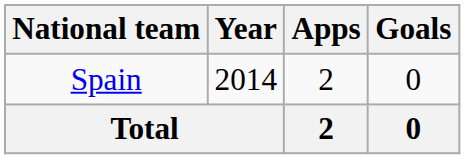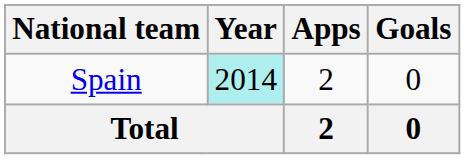(246, 78) no background -> (246, 78) paleturquoise background
